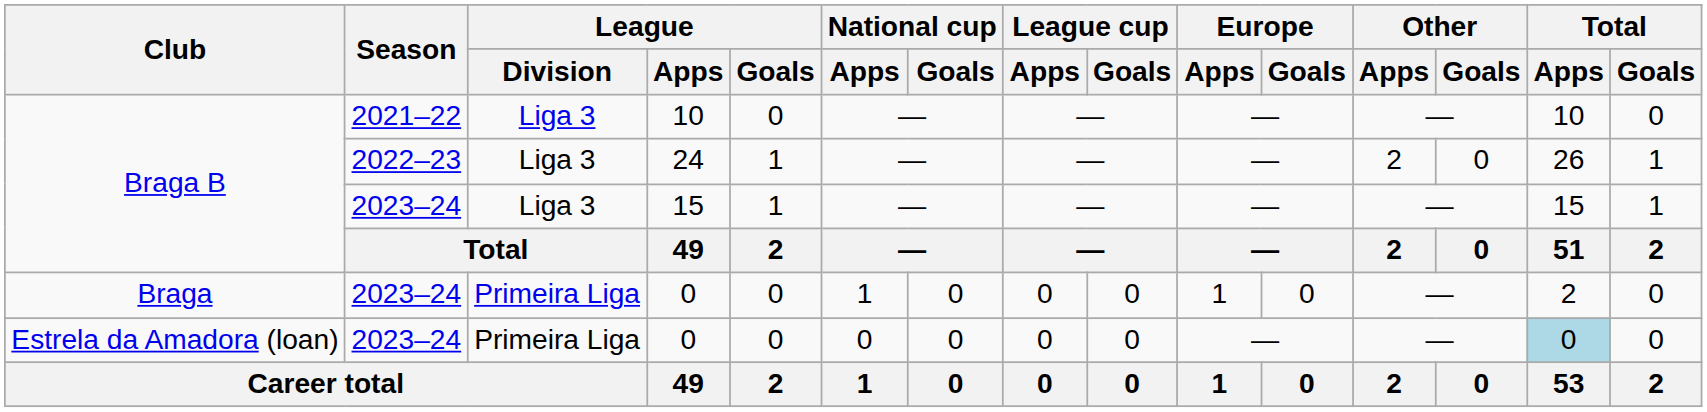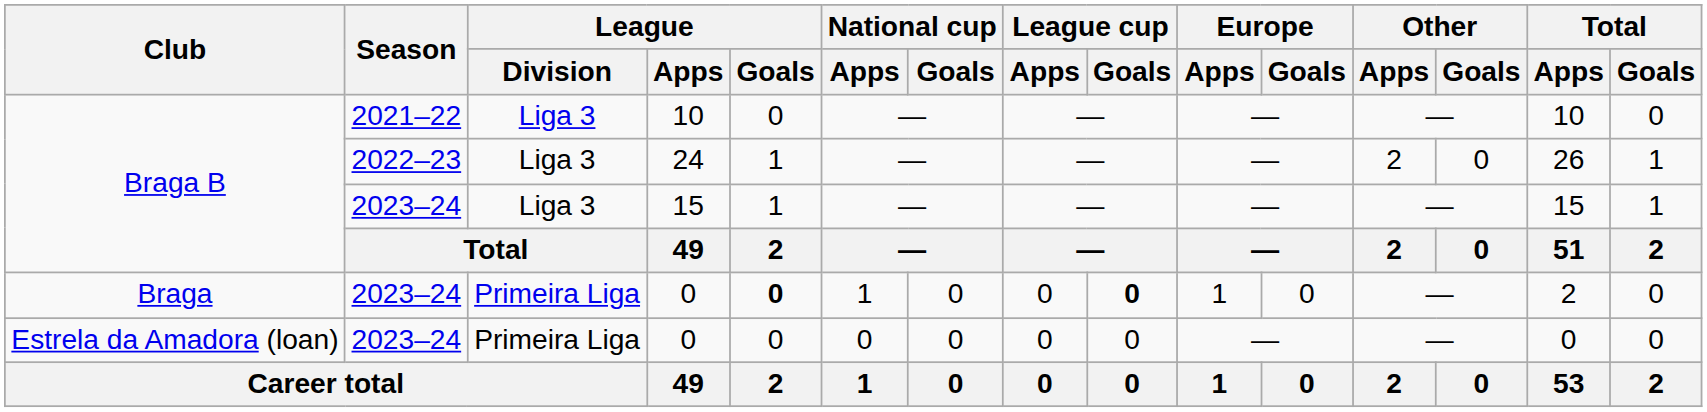(776, 294) normal -> (776, 294) bold
(1132, 294) normal -> (1132, 294) bold
(1569, 339) lightblue background -> (1569, 339) no background
